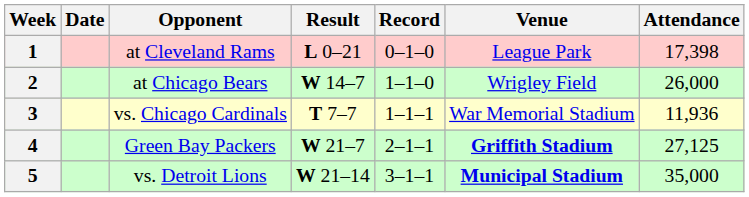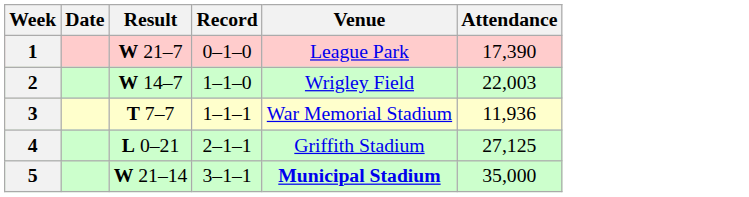- column: (200, 20)
(333, 51) L 0–21 -> (151, 51) W 21–7
(692, 51) 17,398 -> (509, 51) 17,390
(692, 82) 26,000 -> (509, 82) 22,003
(333, 144) W 21–7 -> (151, 144) L 0–21
(542, 144) bold -> (359, 144) normal
